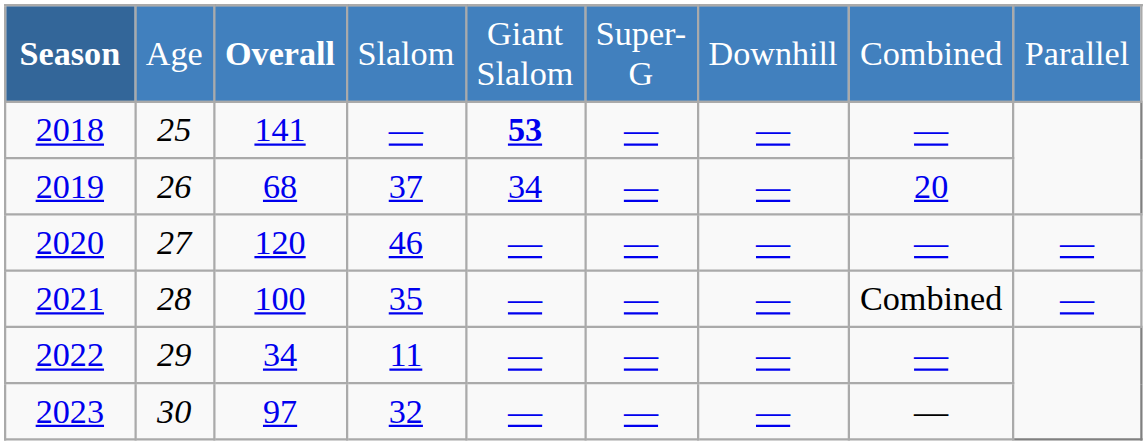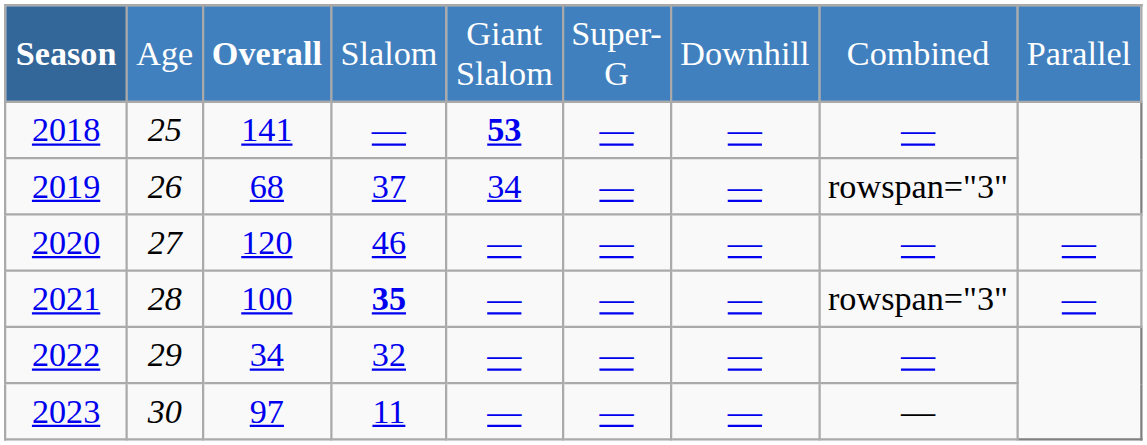(931, 186) 20 -> (918, 186) rowspan="3"
(406, 298) normal -> (389, 298) bold
(931, 298) Combined -> (918, 298) rowspan="3"
(406, 355) 11 -> (389, 355) 32
(406, 411) 32 -> (389, 411) 11
